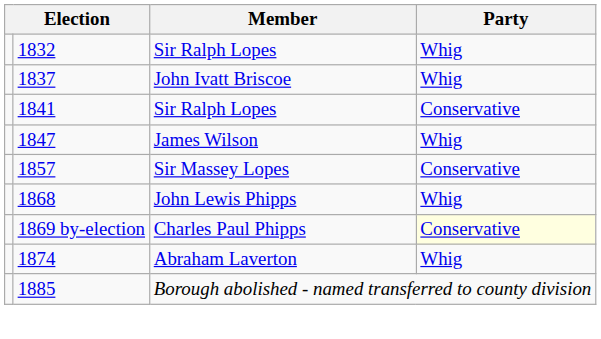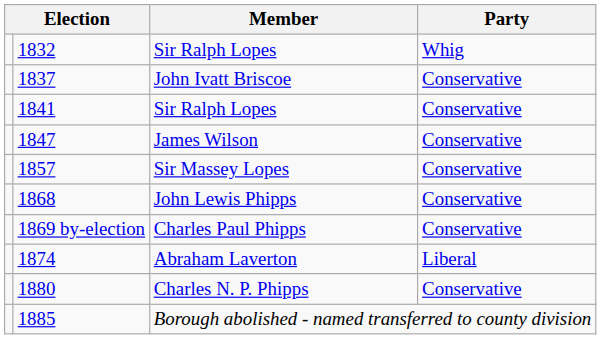(441, 79) Whig -> (472, 79) Conservative
(441, 139) Whig -> (472, 139) Conservative
(441, 199) Whig -> (472, 199) Conservative
(470, 229) lightyellow background -> (472, 229) no background
(441, 259) Whig -> (449, 259) Liberal
+ row: (37, 288)
